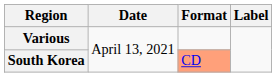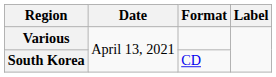(191, 60) lightsalmon background -> (191, 60) no background
